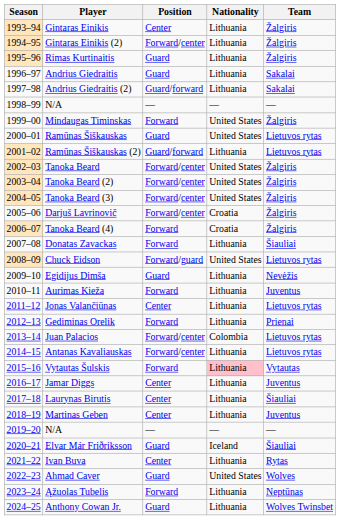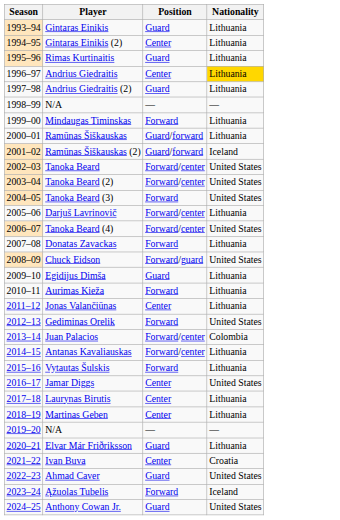- column: (300, 12)
(158, 27) Center -> (157, 27) Guard
(175, 43) Forward/center -> (158, 43) Center
(157, 74) Guard -> (158, 74) Center
(228, 74) no background -> (228, 74) gold background
(174, 89) Guard/forward -> (157, 89) Guard
(235, 120) United States -> (228, 120) Lithuania
(157, 136) Guard -> (174, 136) Guard/forward
(235, 136) United States -> (228, 136) Lithuania
(228, 151) Lithuania -> (224, 151) Iceland
(175, 197) Forward/center -> (162, 197) Forward
(224, 213) Croatia -> (228, 213) Lithuania
(162, 228) Forward -> (175, 228) Forward/center
(224, 228) Croatia -> (235, 228) United States
(228, 321) Lithuania -> (235, 321) United States
(228, 368) pink background -> (228, 368) no background
(228, 383) Lithuania -> (235, 383) United States
(224, 445) Iceland -> (228, 445) Lithuania
(228, 461) Lithuania -> (224, 461) Croatia
(228, 492) Lithuania -> (224, 492) Iceland
(228, 507) Lithuania -> (235, 507) United States
